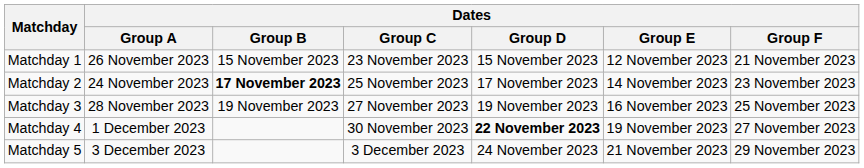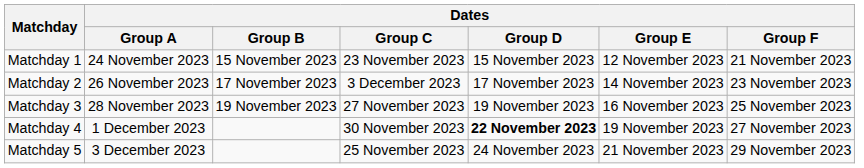(148, 60) 26 November 2023 -> (148, 60) 24 November 2023
(148, 83) 24 November 2023 -> (148, 83) 26 November 2023
(278, 83) bold -> (276, 83) normal
(408, 83) 25 November 2023 -> (404, 83) 3 December 2023
(408, 151) 3 December 2023 -> (404, 151) 25 November 2023
